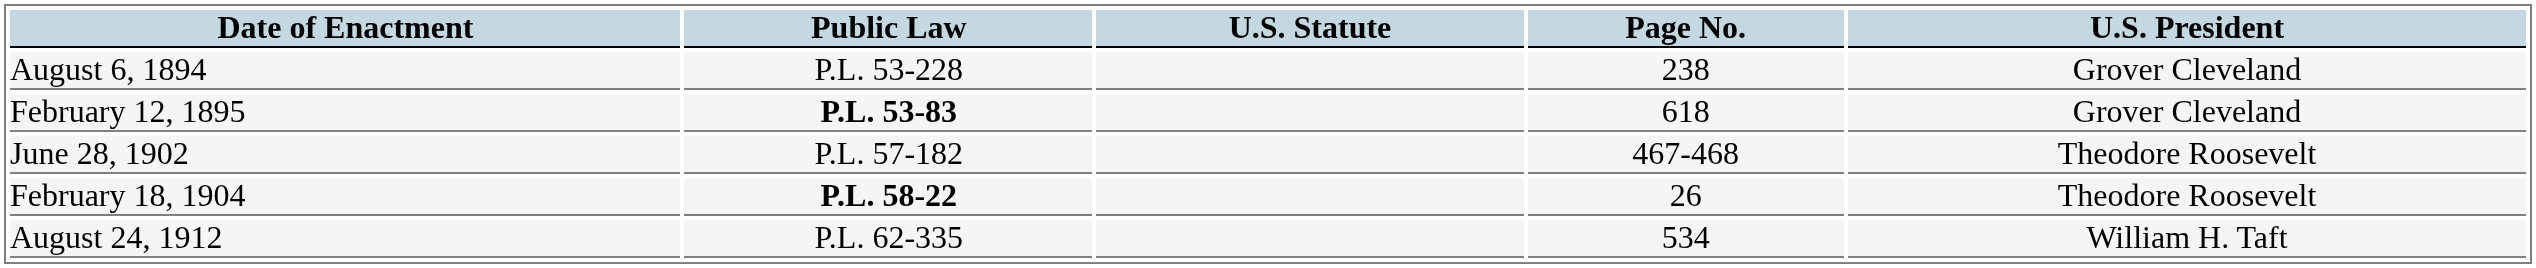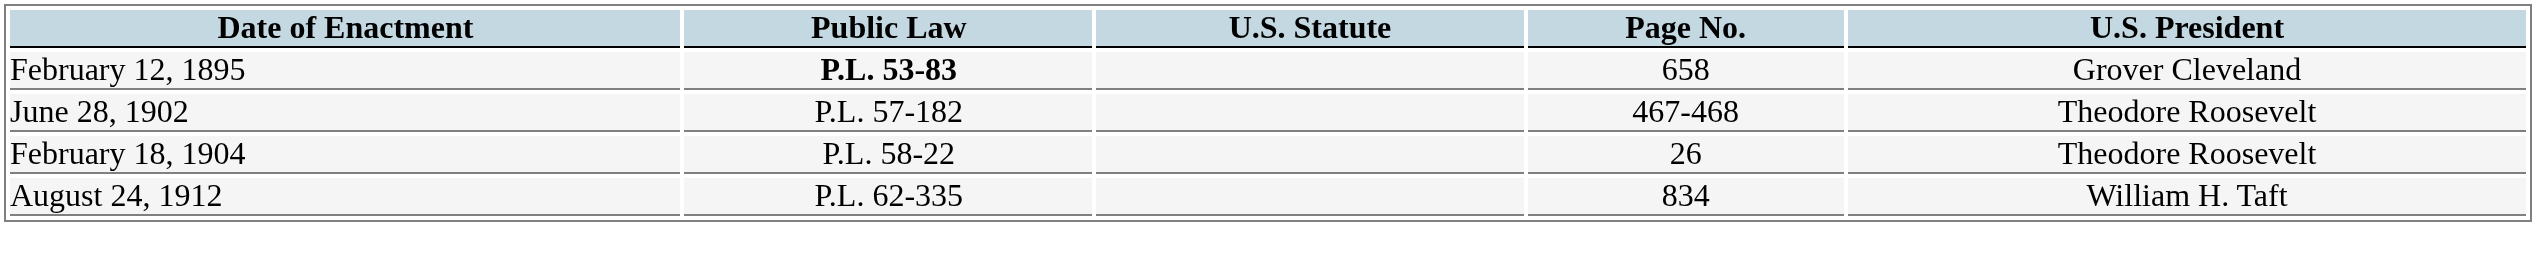- row: (108, 69)
(1686, 111) 618 -> (1686, 69) 658
(889, 195) bold -> (889, 153) normal
(1686, 237) 534 -> (1686, 195) 834
